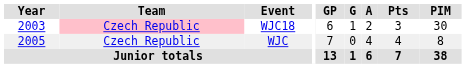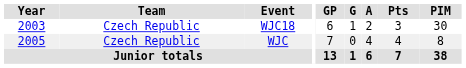(152, 26) pink background -> (152, 26) no background
